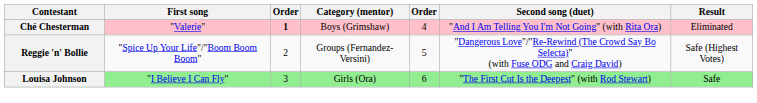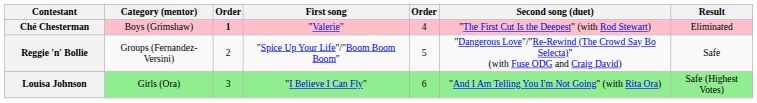columns swapped: (355, 12) <-> (188, 12)
(555, 27) "And I Am Telling You I'm Not Going" (with Rita Ora) -> (555, 27) "The First Cut Is the Deepest" (with Rod Stewart)
(712, 53) Safe (Highest Votes) -> (712, 53) Safe
(555, 79) "The First Cut Is the Deepest" (with Rod Stewart) -> (555, 84) "And I Am Telling You I'm Not Going" (with Rita Ora)
(712, 79) Safe -> (712, 84) Safe (Highest Votes)
